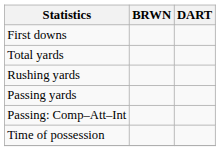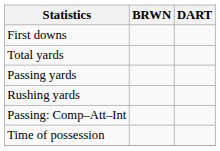rows swapped: (44, 75) <-> (42, 95)
